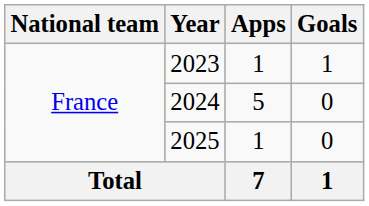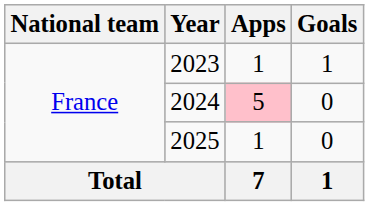(258, 102) no background -> (258, 102) pink background
